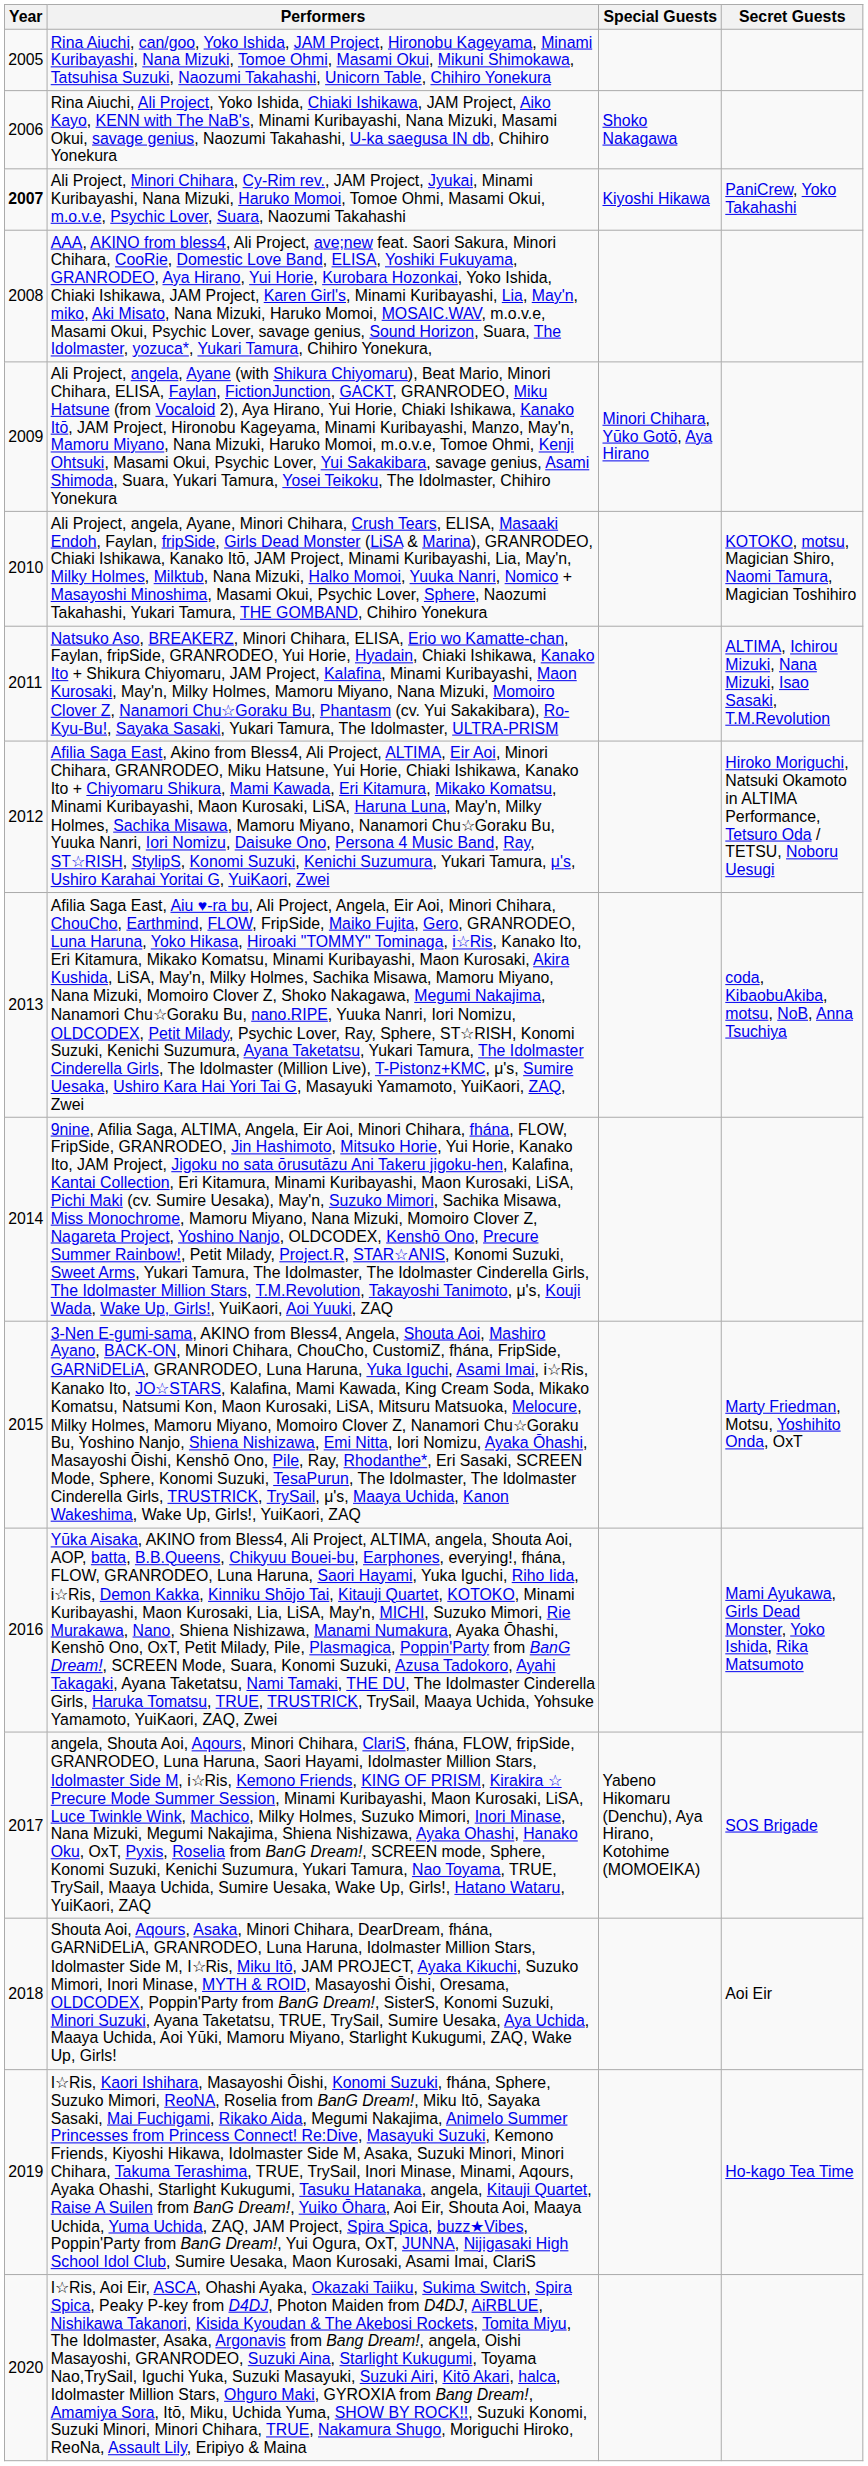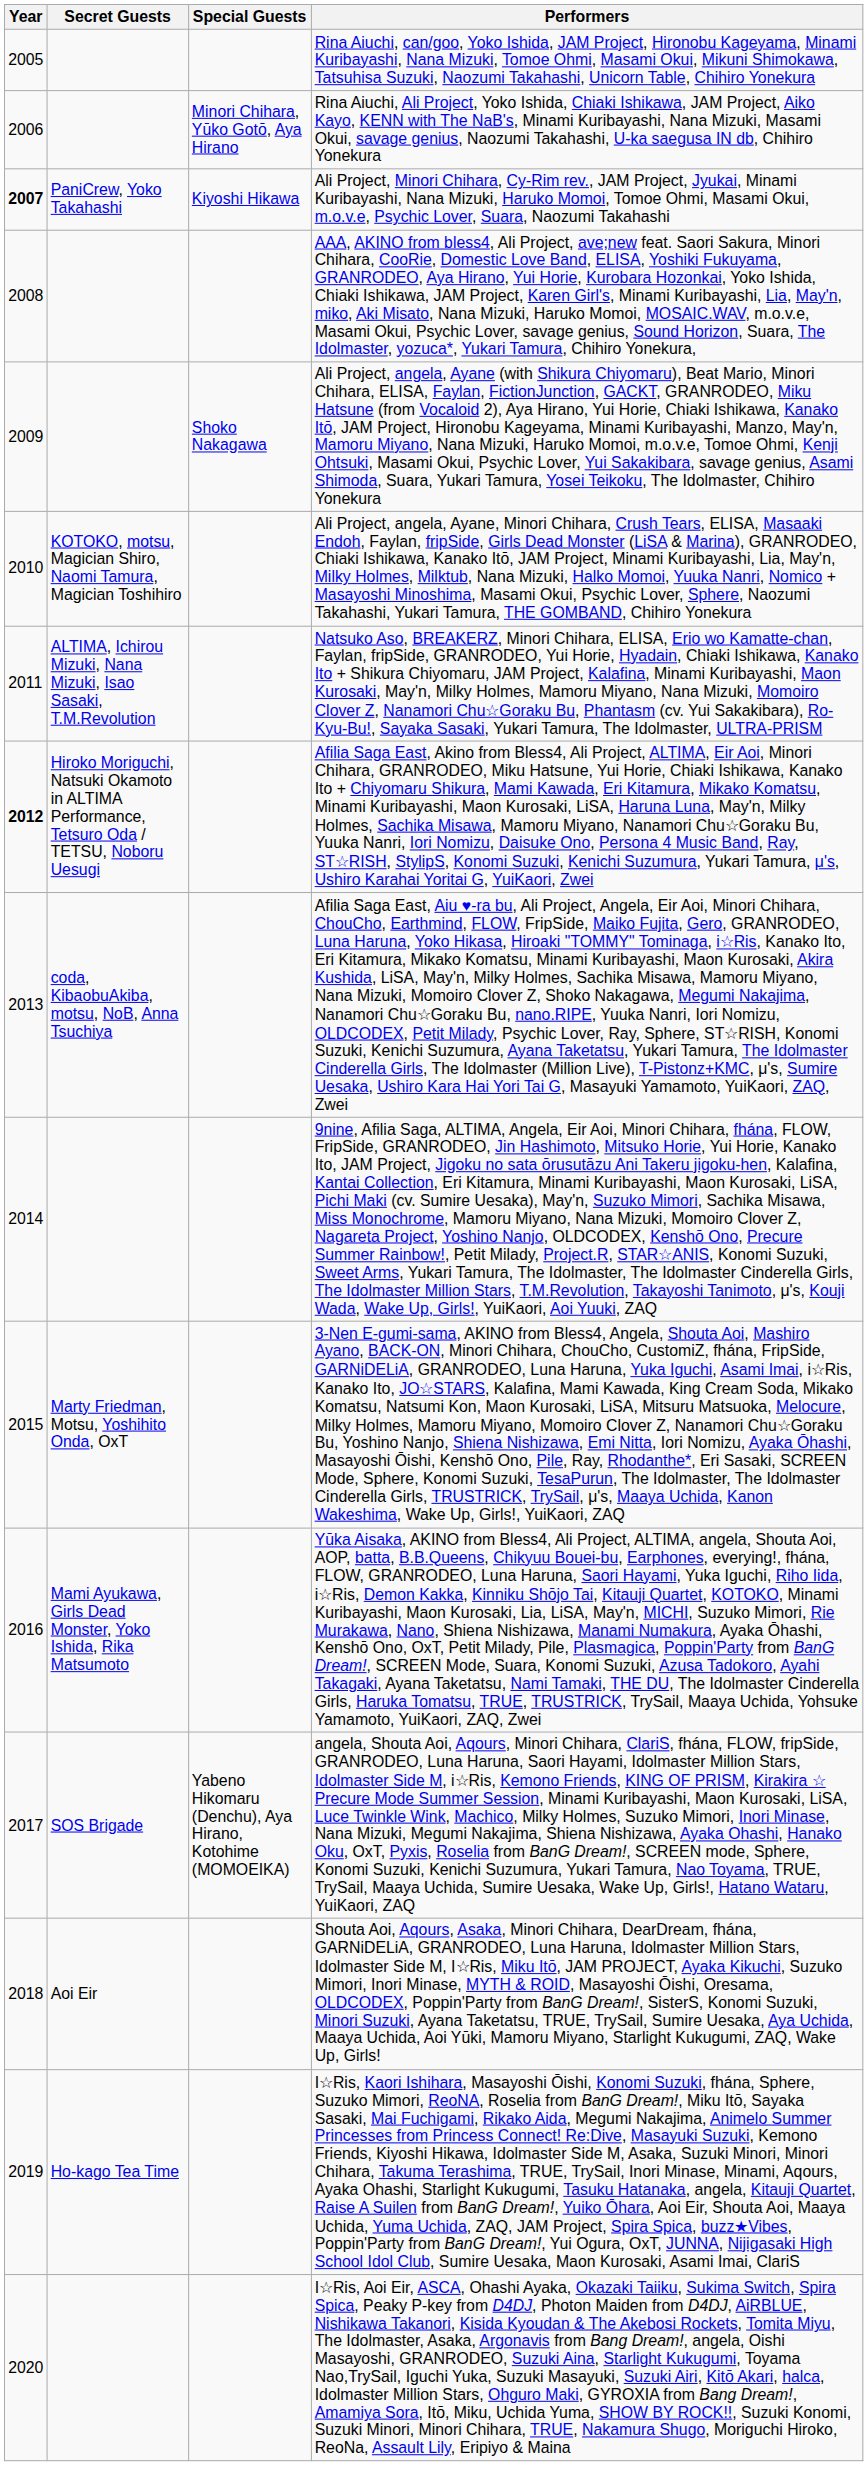columns swapped: (323, 17) <-> (792, 17)
(640, 129) Shoko Nakagawa -> (247, 129) Minori Chihara, Yūko Gotō, Aya Hirano
(657, 436) Minori Chihara, Yūko Gotō, Aya Hirano -> (229, 436) Shoko Nakagawa
(26, 816) normal -> (26, 816) bold
